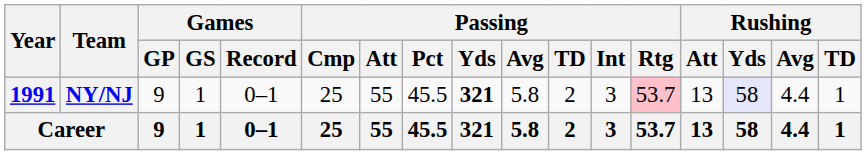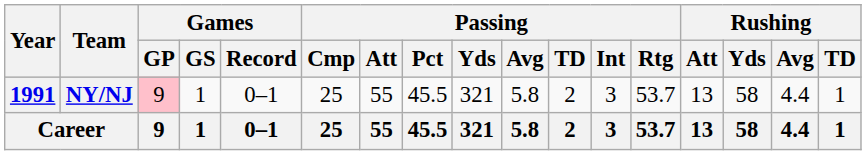(159, 94) no background -> (159, 94) pink background
(477, 94) bold -> (477, 94) normal
(656, 94) pink background -> (656, 94) no background
(747, 94) lavender background -> (747, 94) no background
